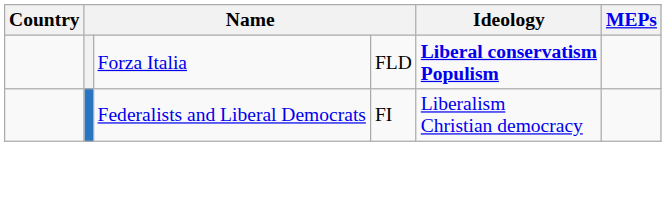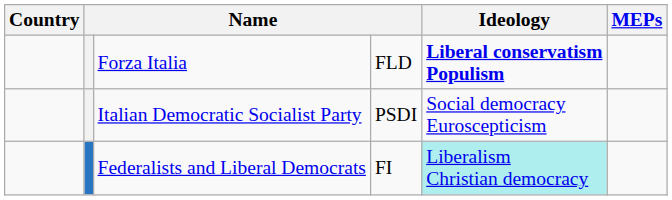+ row: (230, 114)
(502, 114) no background -> (507, 167) paleturquoise background
